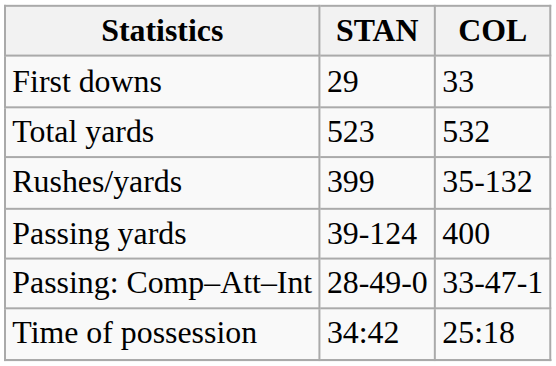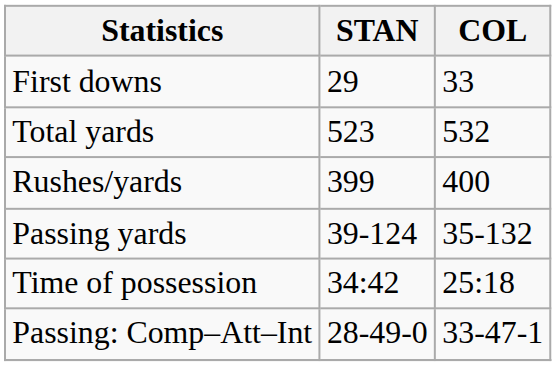(487, 182) 35-132 -> (466, 182) 400
(466, 232) 400 -> (487, 232) 35-132
rows swapped: (162, 283) <-> (135, 333)
